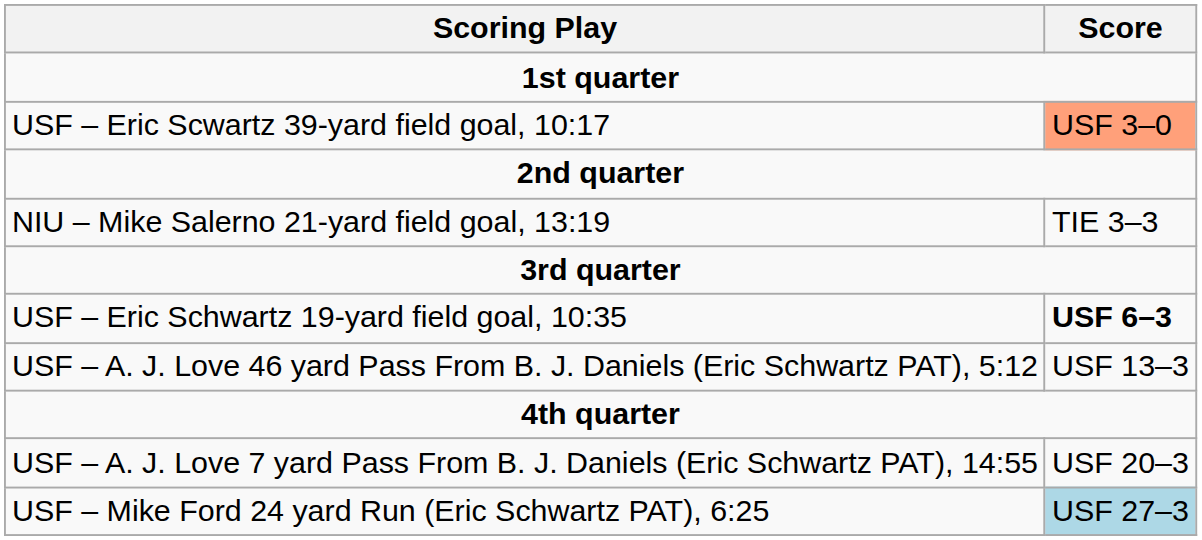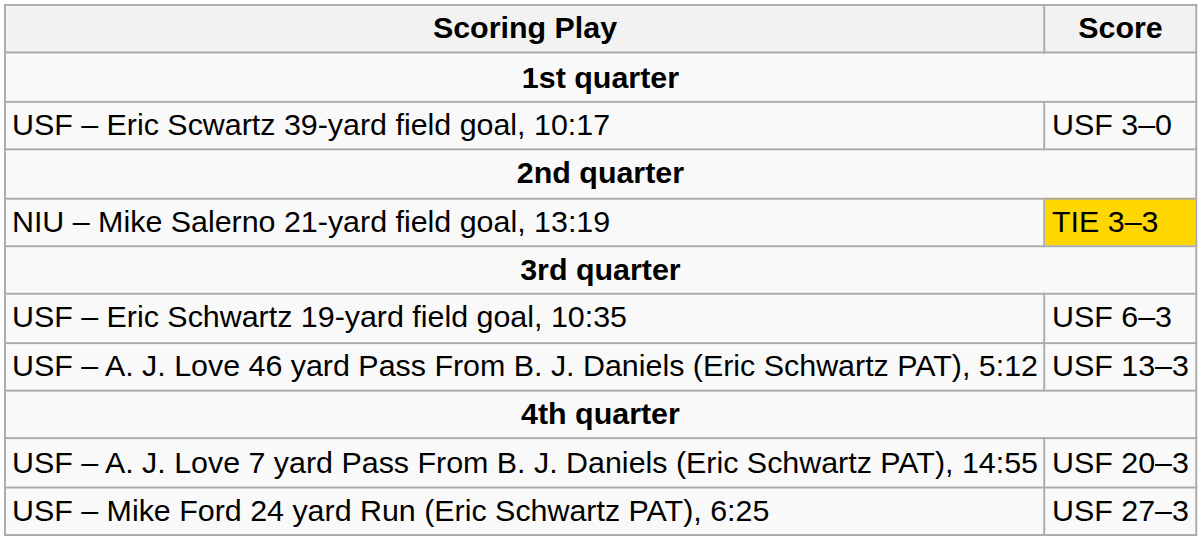(1112, 125) lightsalmon background -> (1112, 125) no background
(1105, 221) no background -> (1105, 221) gold background
(1112, 317) bold -> (1112, 317) normal
(1120, 510) lightblue background -> (1120, 510) no background
